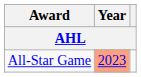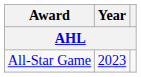(112, 60) lightsalmon background -> (112, 60) no background
